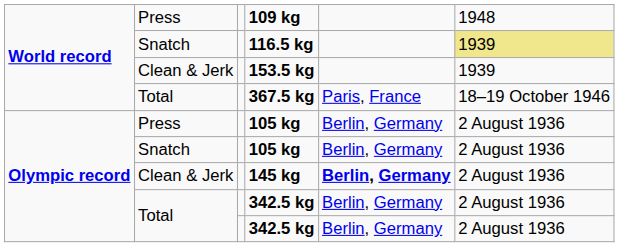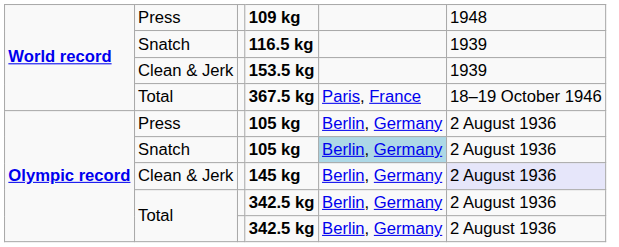(477, 44) khaki background -> (468, 44) no background
(382, 149) no background -> (382, 149) lightblue background
(386, 176) bold -> (382, 176) normal
(511, 176) no background -> (503, 176) lavender background
